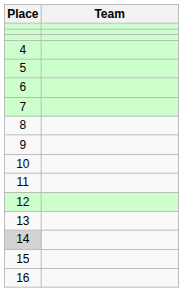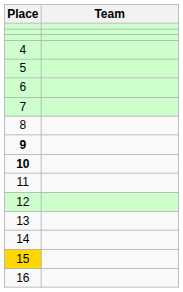(23, 144) normal -> (23, 144) bold
(23, 163) normal -> (23, 163) bold
(23, 239) lightgrey background -> (23, 239) no background
(23, 258) no background -> (23, 258) gold background
